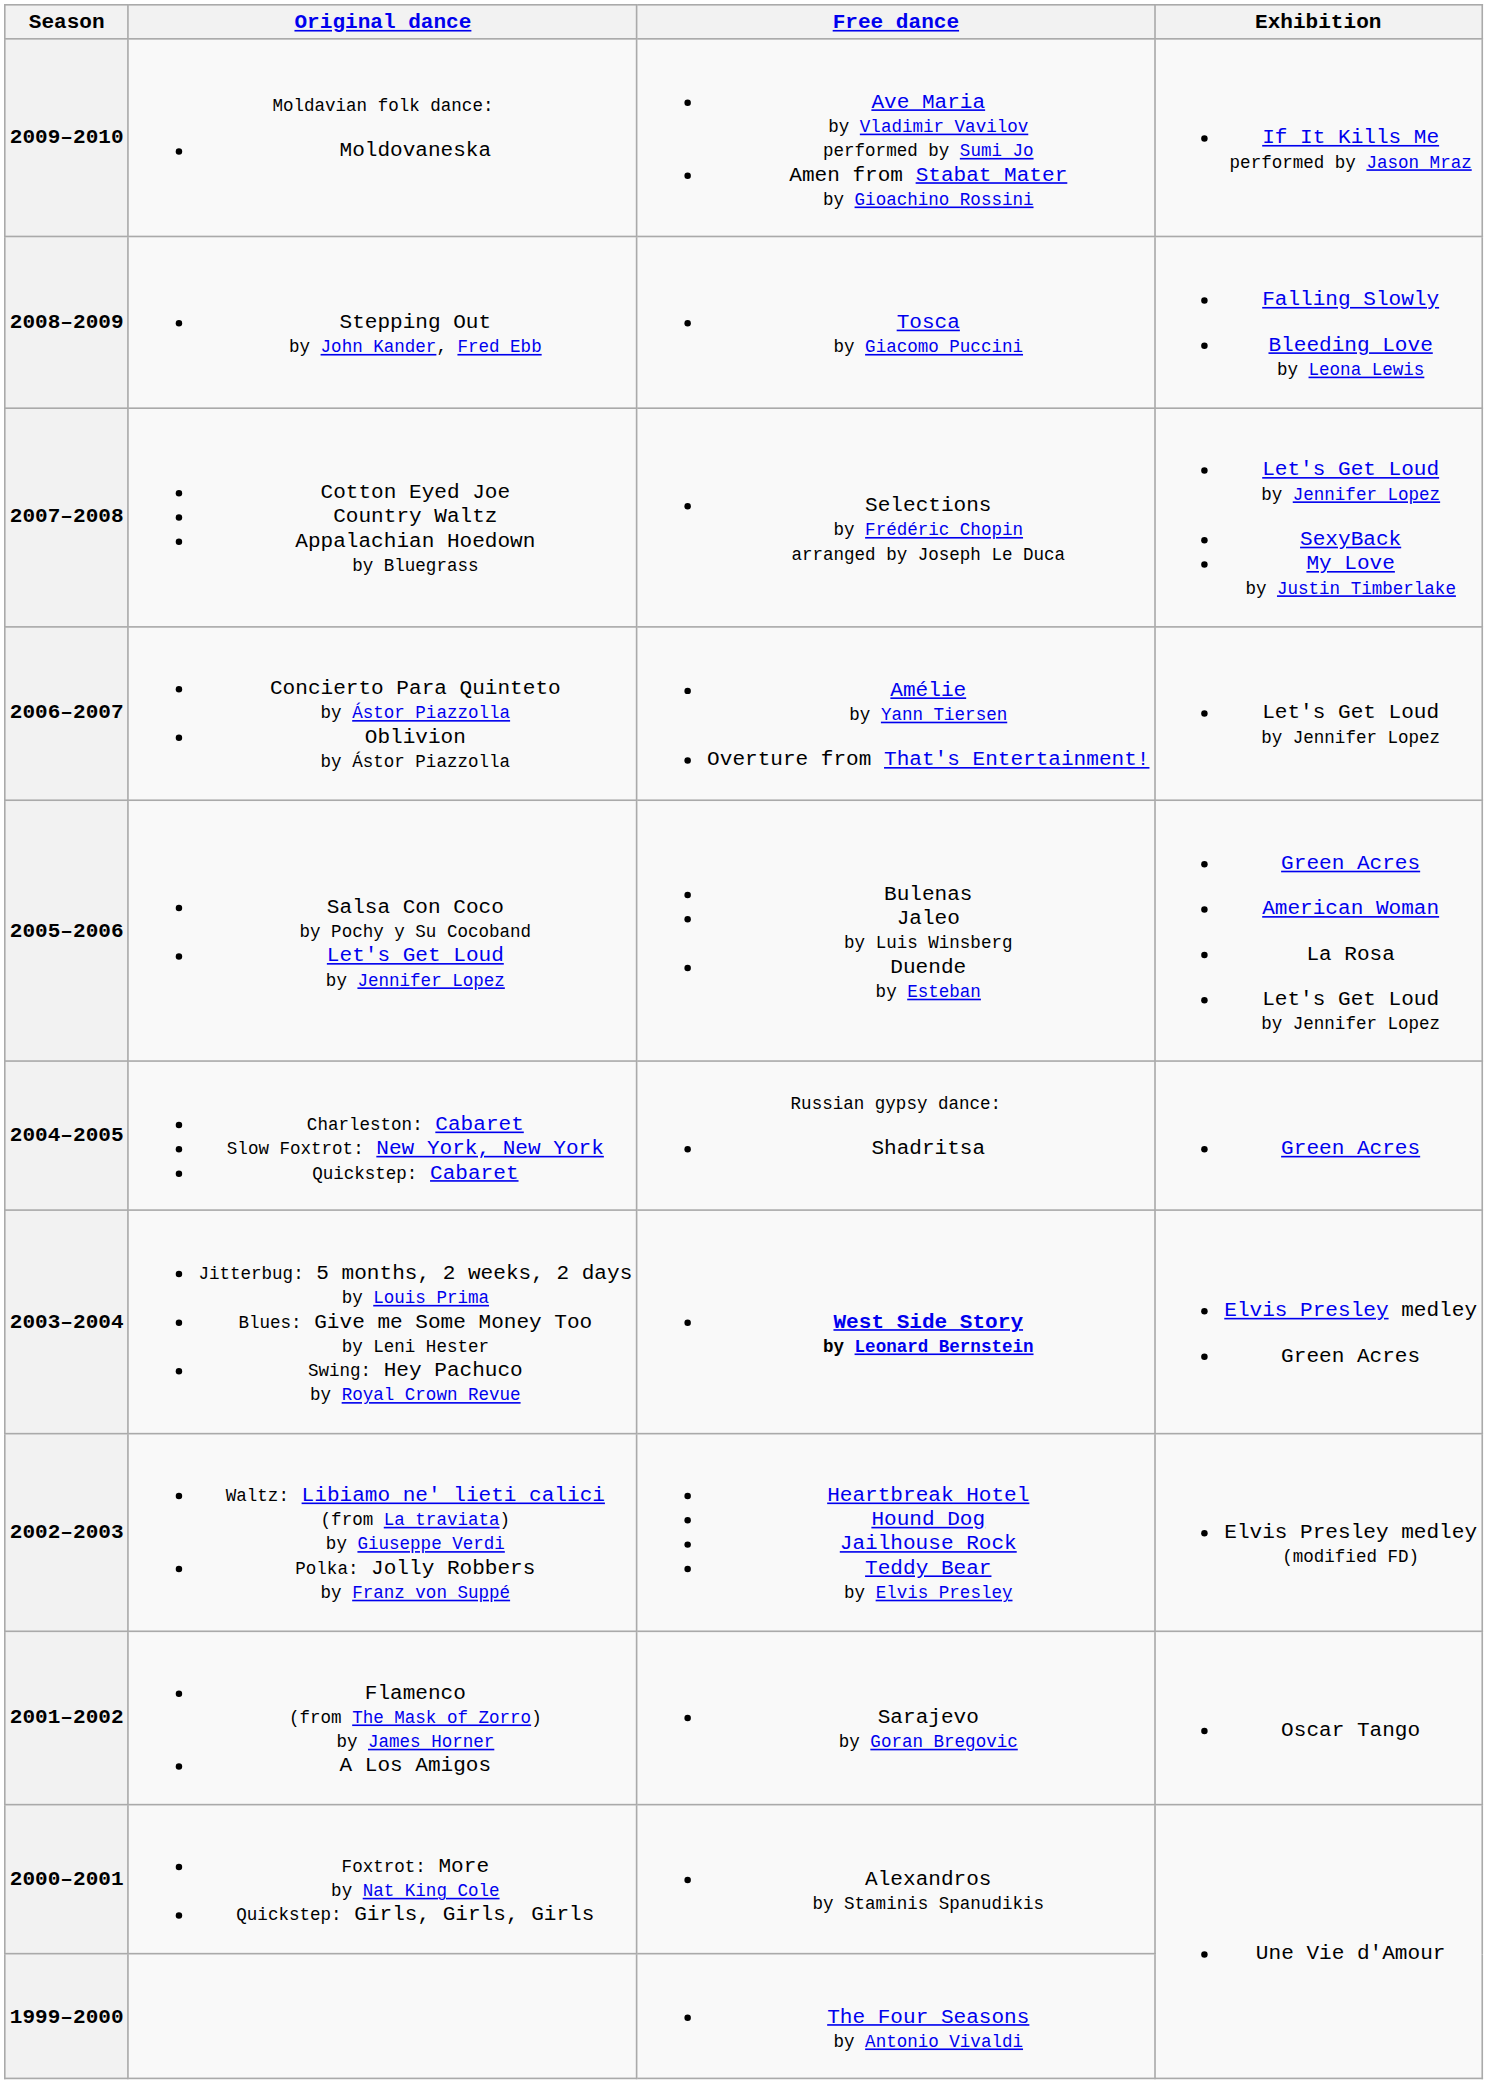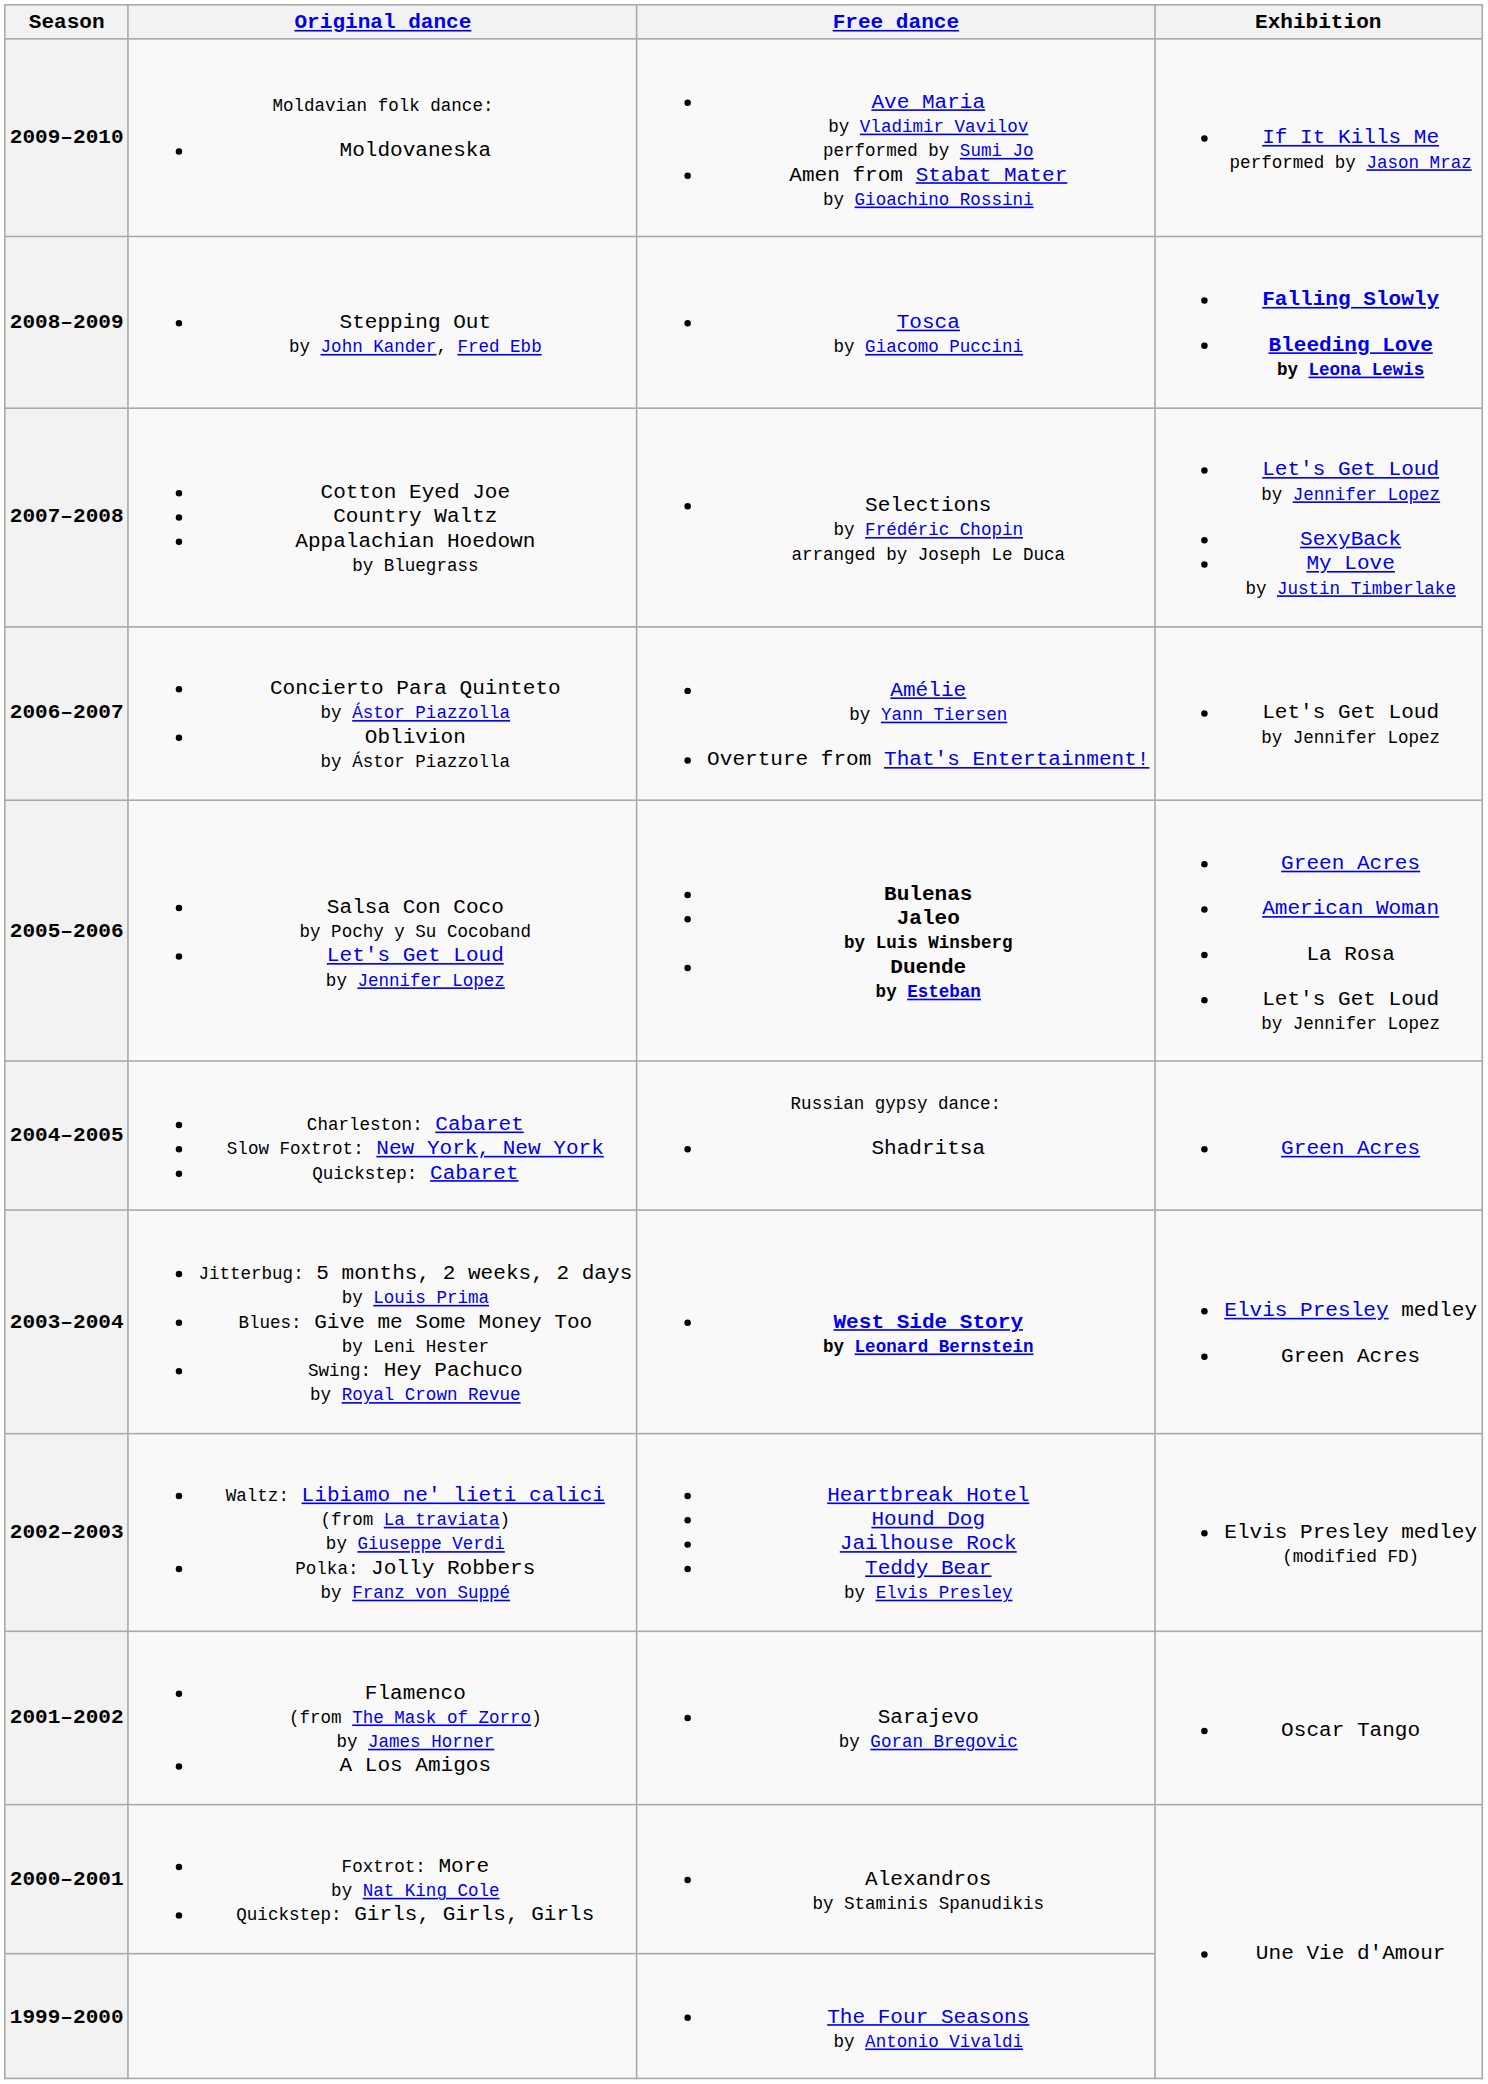(1318, 334) normal -> (1318, 334) bold
(896, 943) normal -> (896, 943) bold
